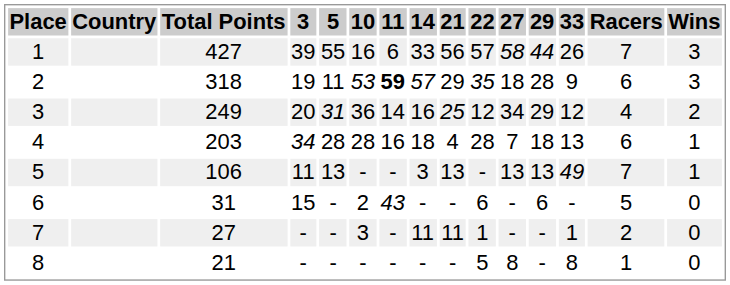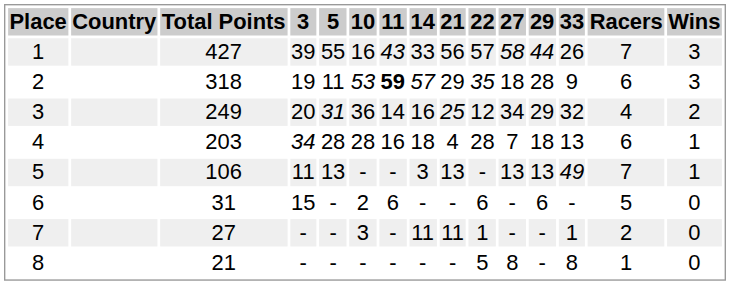(393, 51) 6 -> (393, 51) 43
(572, 112) 12 -> (572, 112) 32
(393, 202) 43 -> (393, 202) 6
